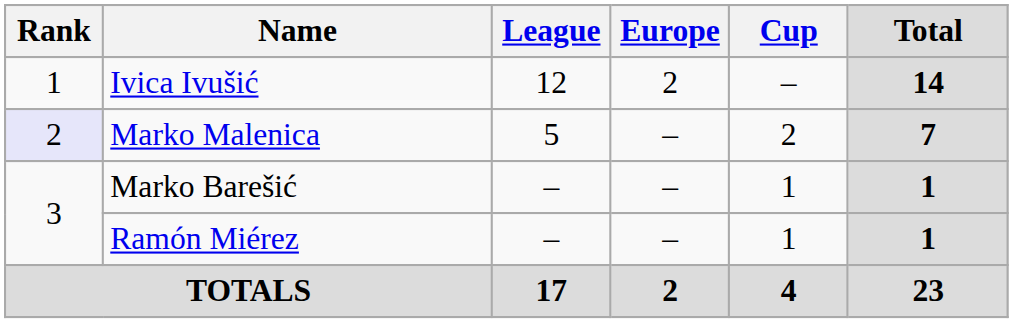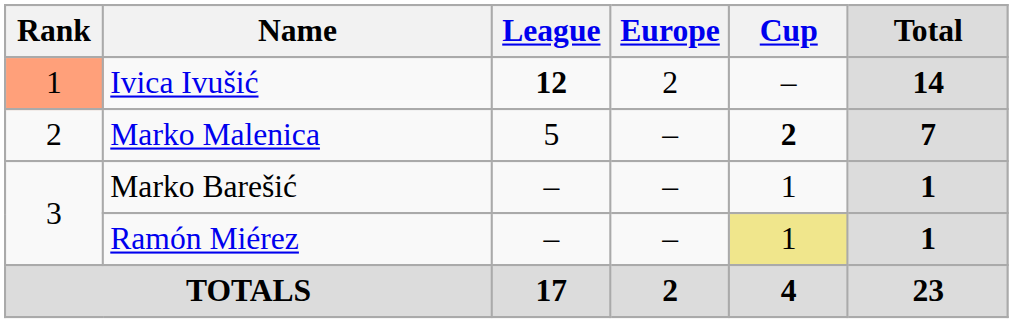(54, 82) no background -> (54, 82) lightsalmon background
(551, 82) normal -> (551, 82) bold
(54, 135) lavender background -> (54, 135) no background
(789, 135) normal -> (789, 135) bold
(789, 239) no background -> (789, 239) khaki background
